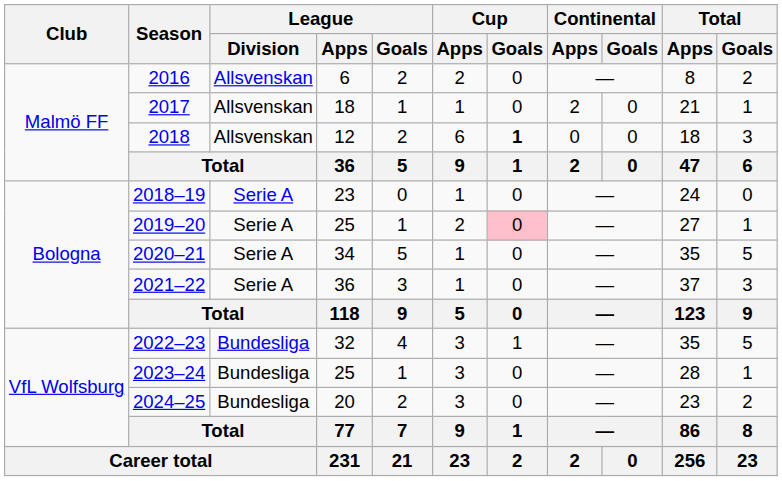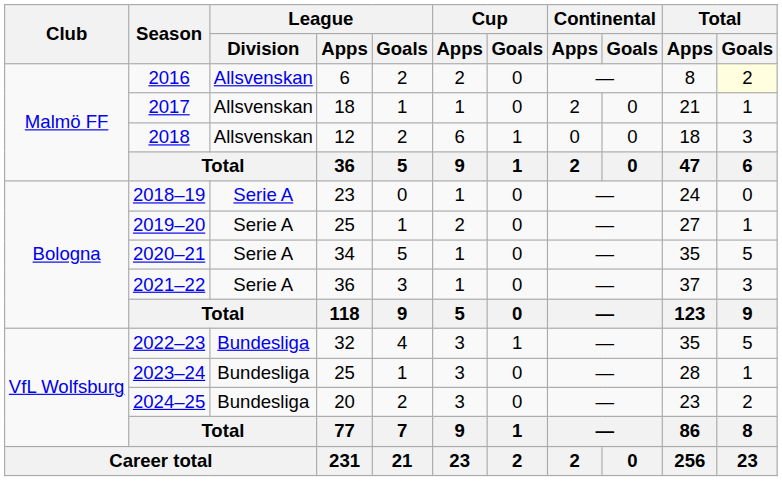(747, 78) no background -> (747, 78) lightyellow background
(517, 136) bold -> (517, 136) normal
(517, 225) pink background -> (517, 225) no background
